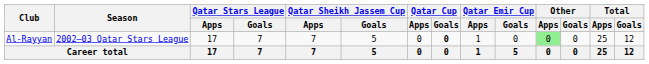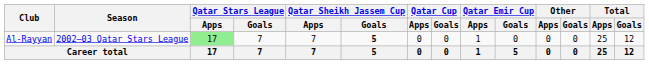(212, 39) no background -> (212, 39) lightgreen background
(374, 39) normal -> (374, 39) bold
(446, 39) bold -> (446, 39) normal
(548, 39) lightgreen background -> (548, 39) no background
